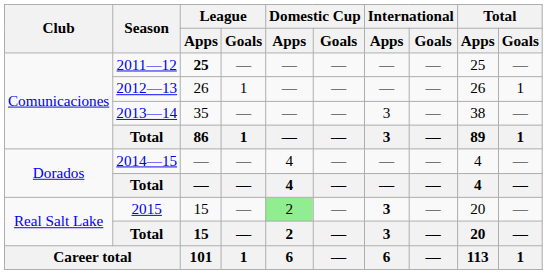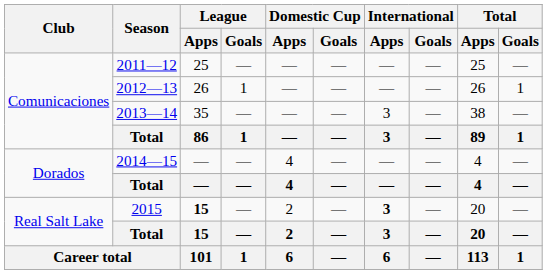(201, 64) bold -> (201, 64) normal
(201, 209) normal -> (201, 209) bold
(289, 209) lightgreen background -> (289, 209) no background
